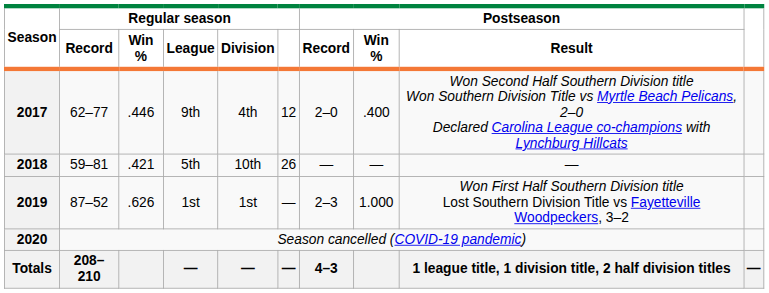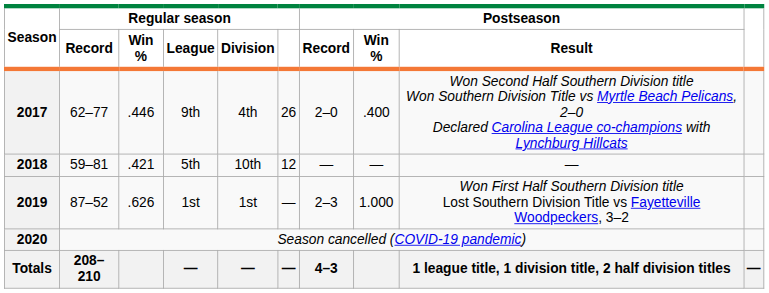(289, 112) 12 -> (289, 112) 26
(289, 165) 26 -> (289, 165) 12
